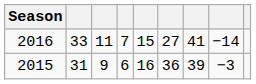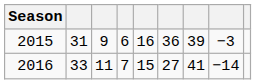rows swapped: (35, 41) <-> (35, 66)
